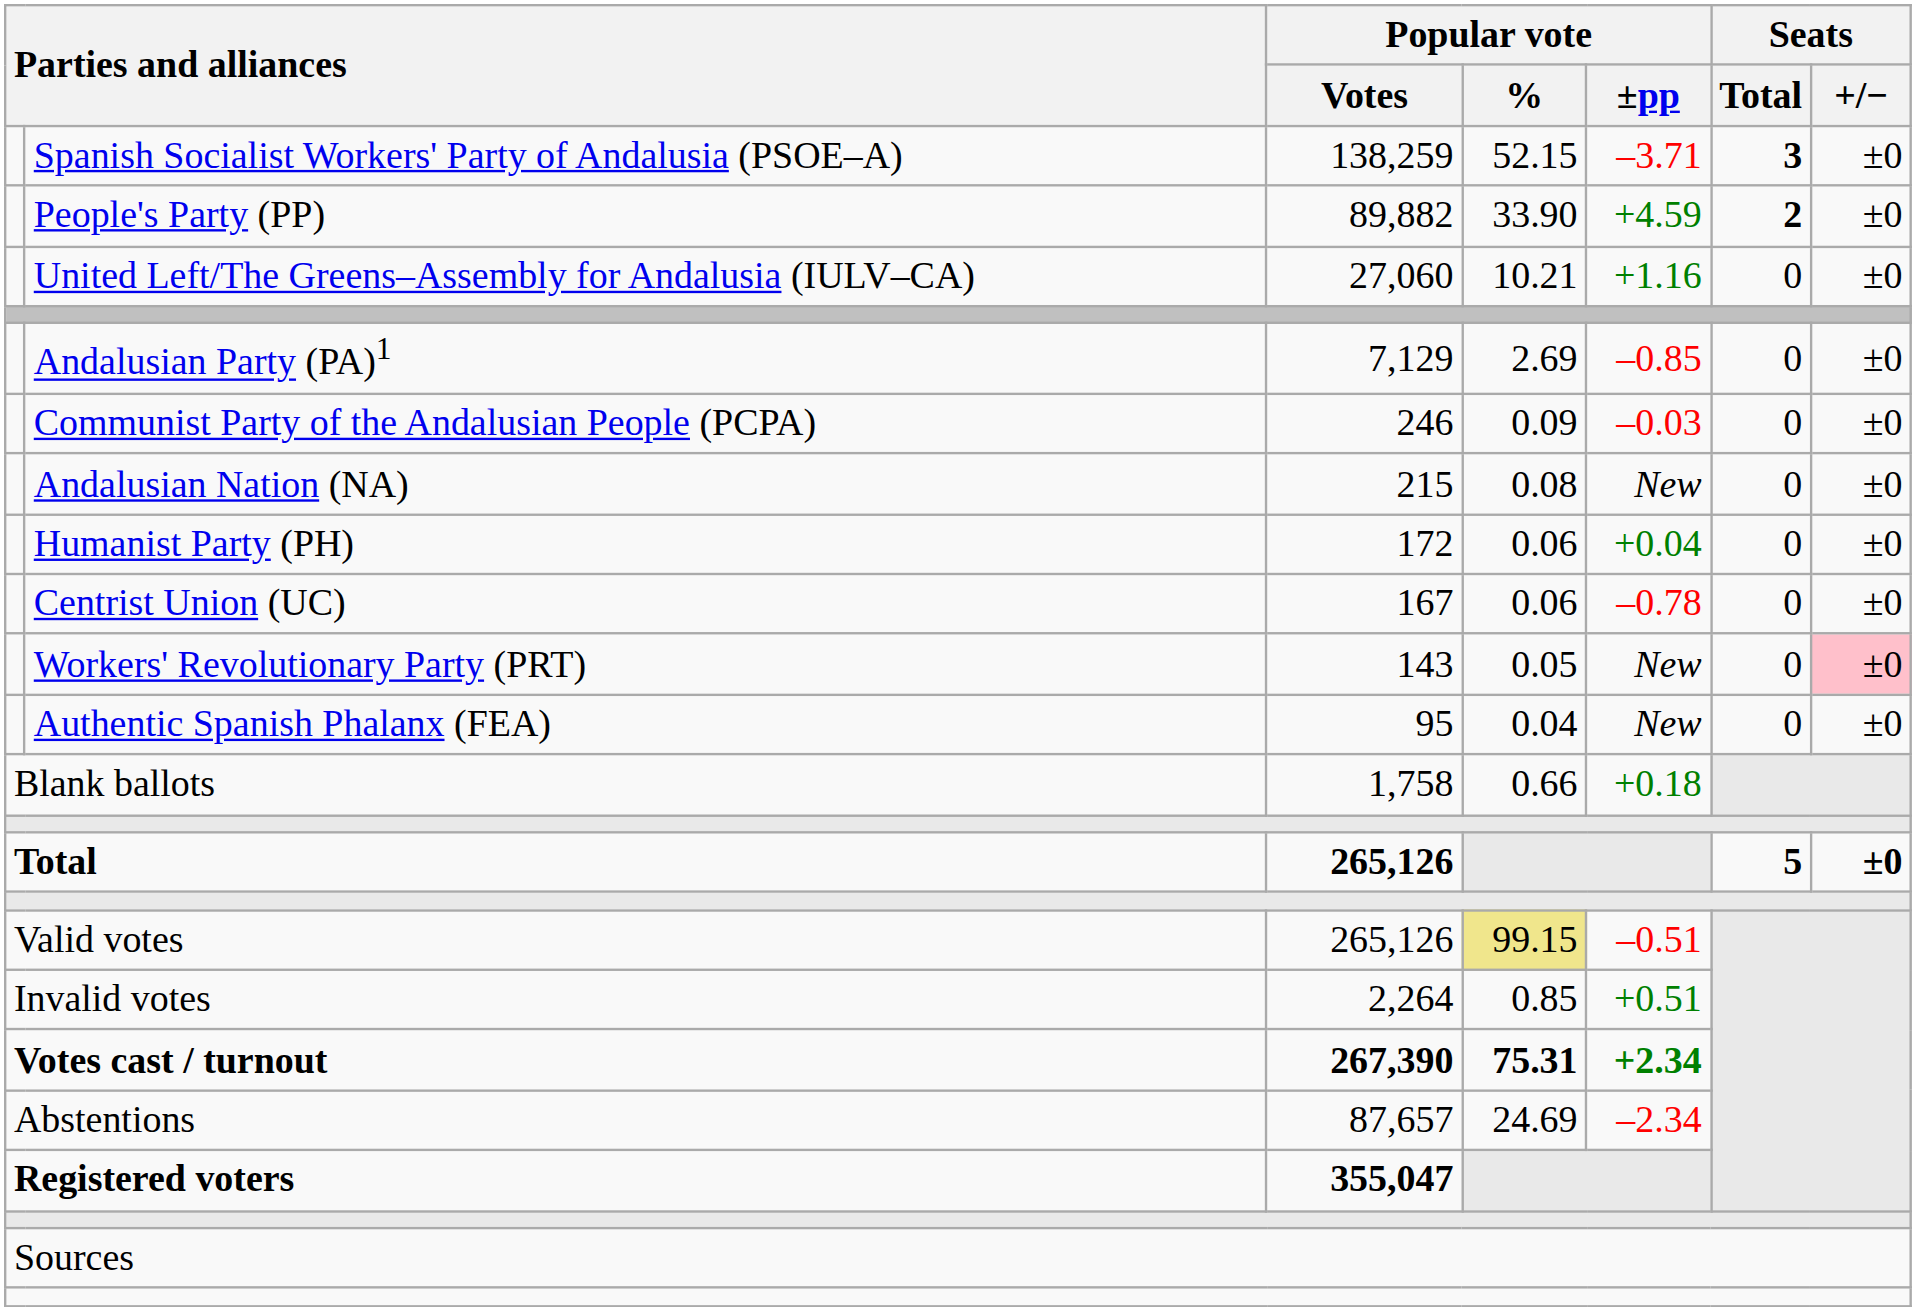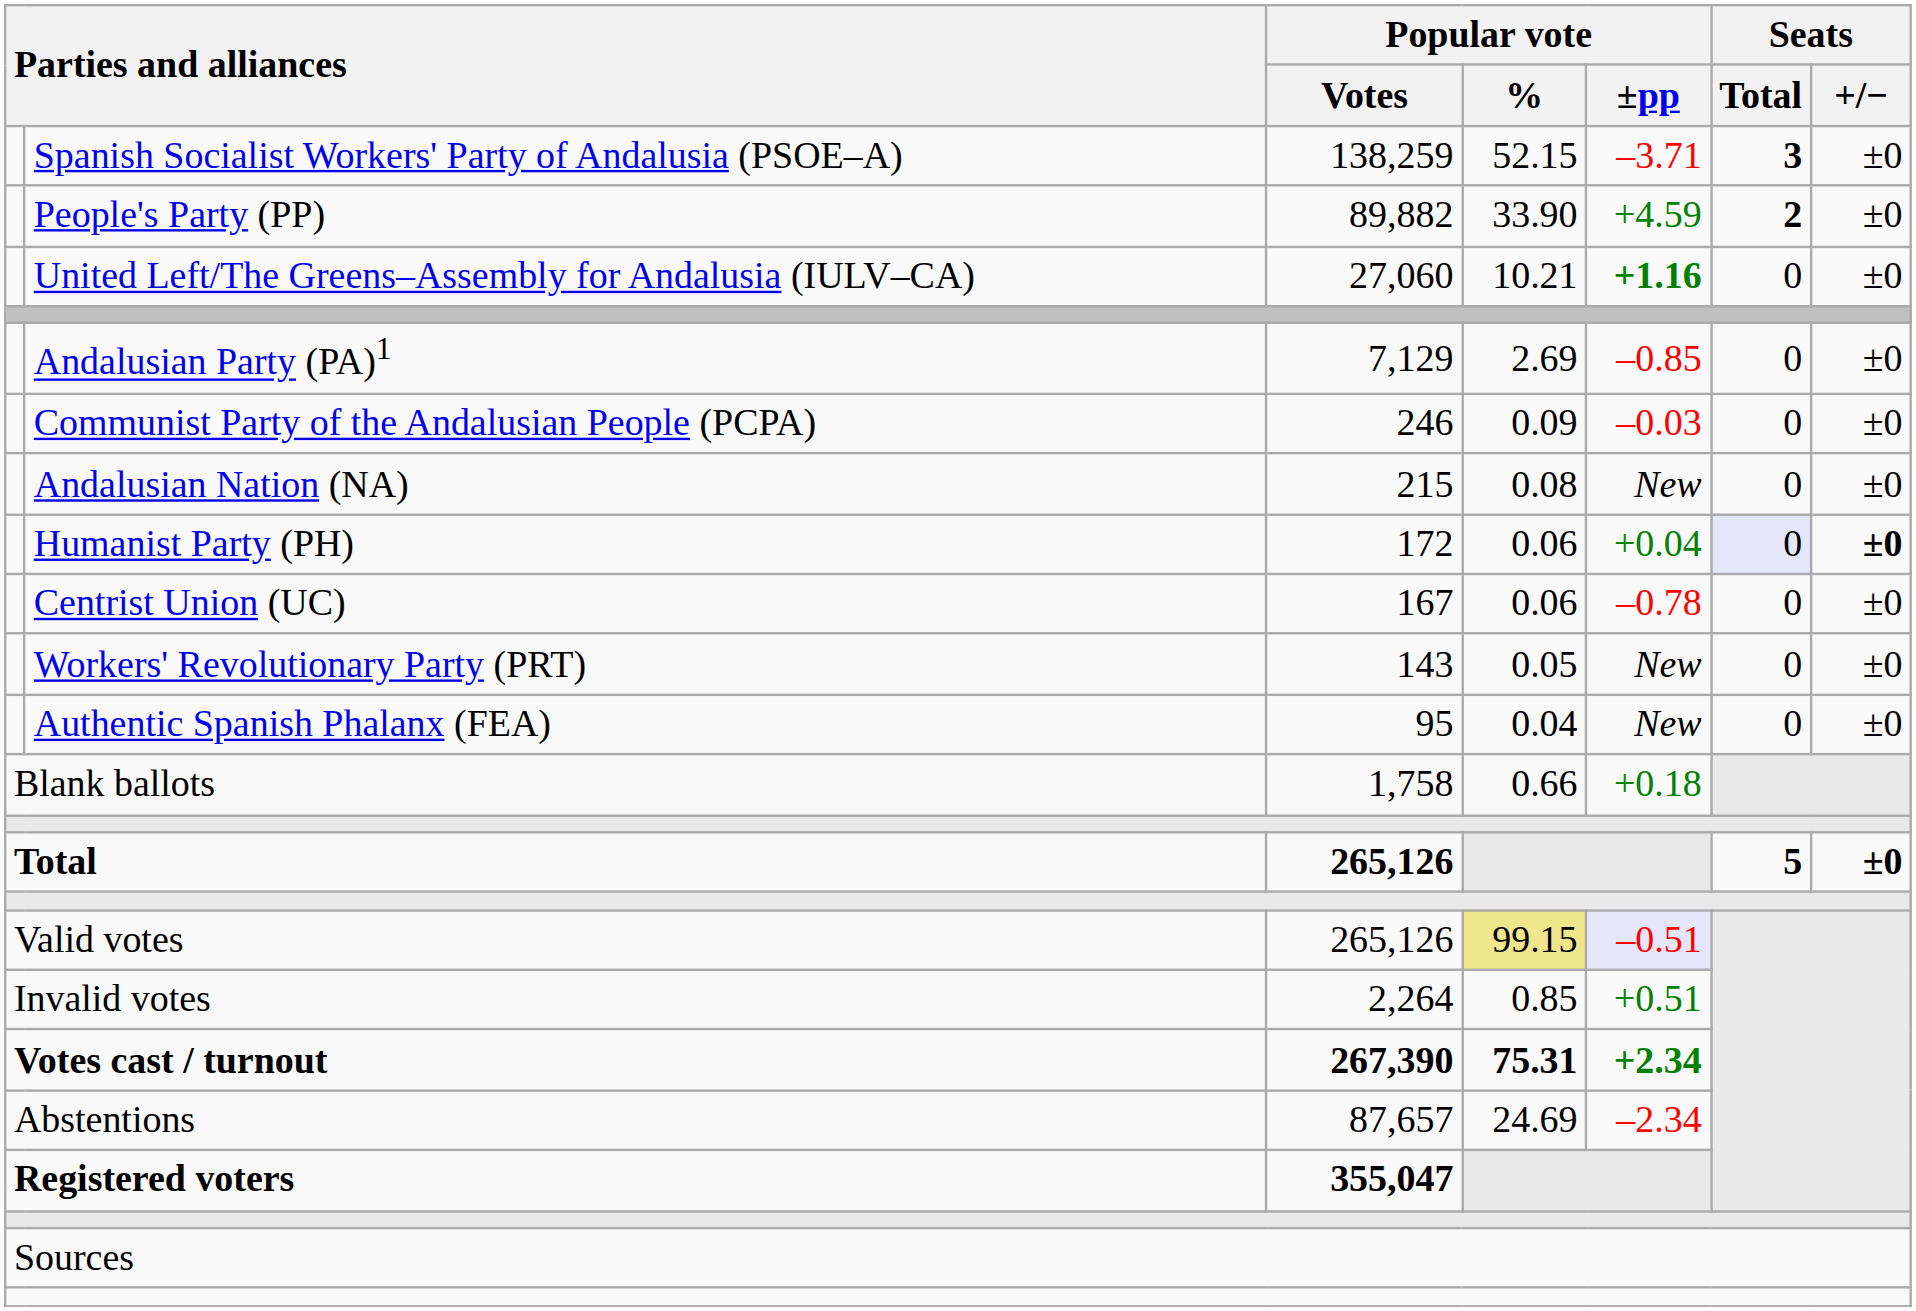(1658, 275) normal -> (1658, 275) bold
(1793, 543) no background -> (1793, 543) lavender background
(1883, 543) normal -> (1883, 543) bold
(1883, 663) pink background -> (1883, 663) no background
(1659, 939) no background -> (1659, 939) lavender background
